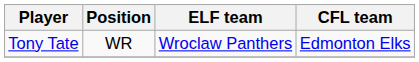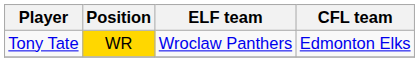(119, 43) no background -> (119, 43) gold background
